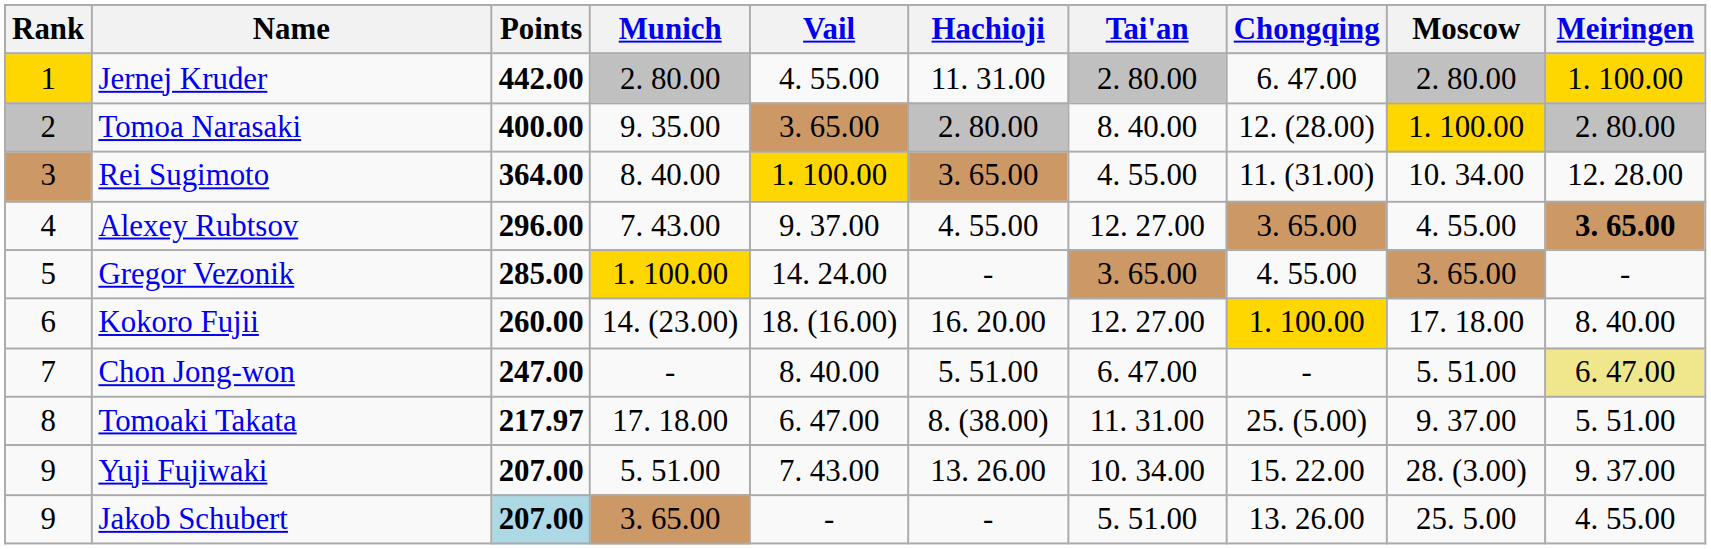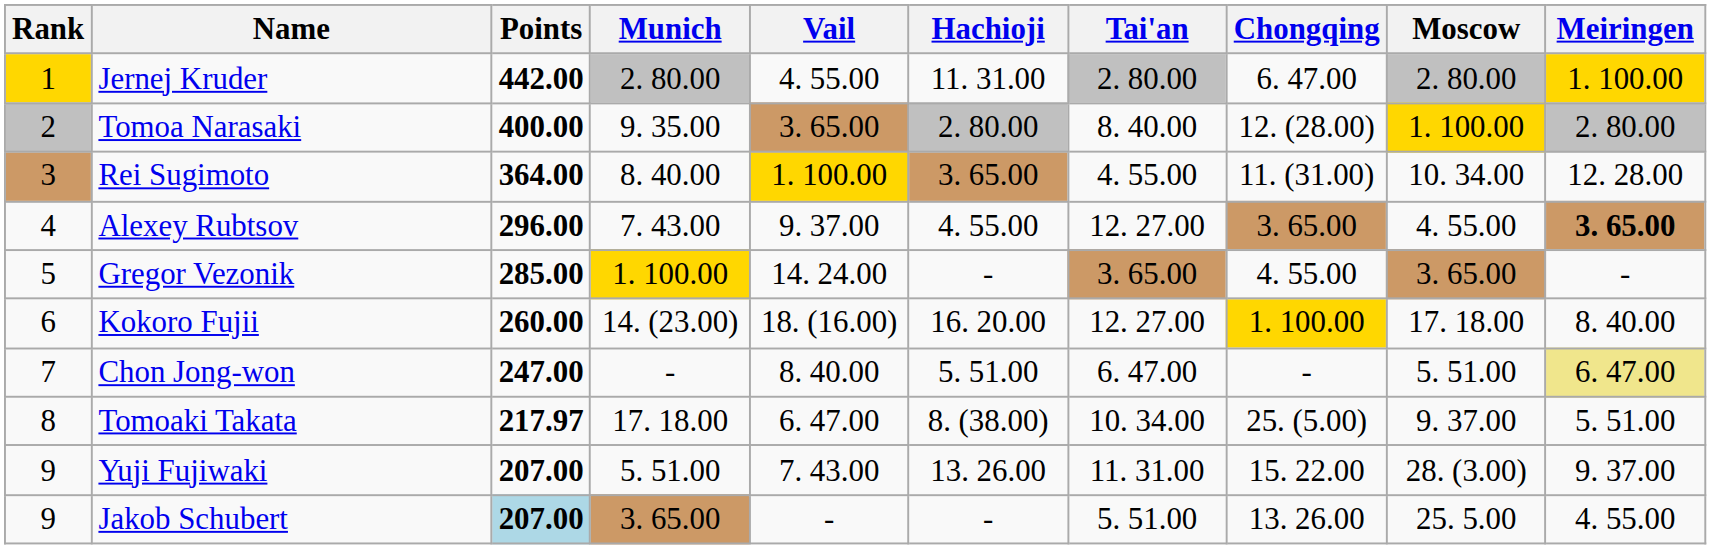(1147, 420) 11. 31.00 -> (1147, 420) 10. 34.00
(1147, 469) 10. 34.00 -> (1147, 469) 11. 31.00
